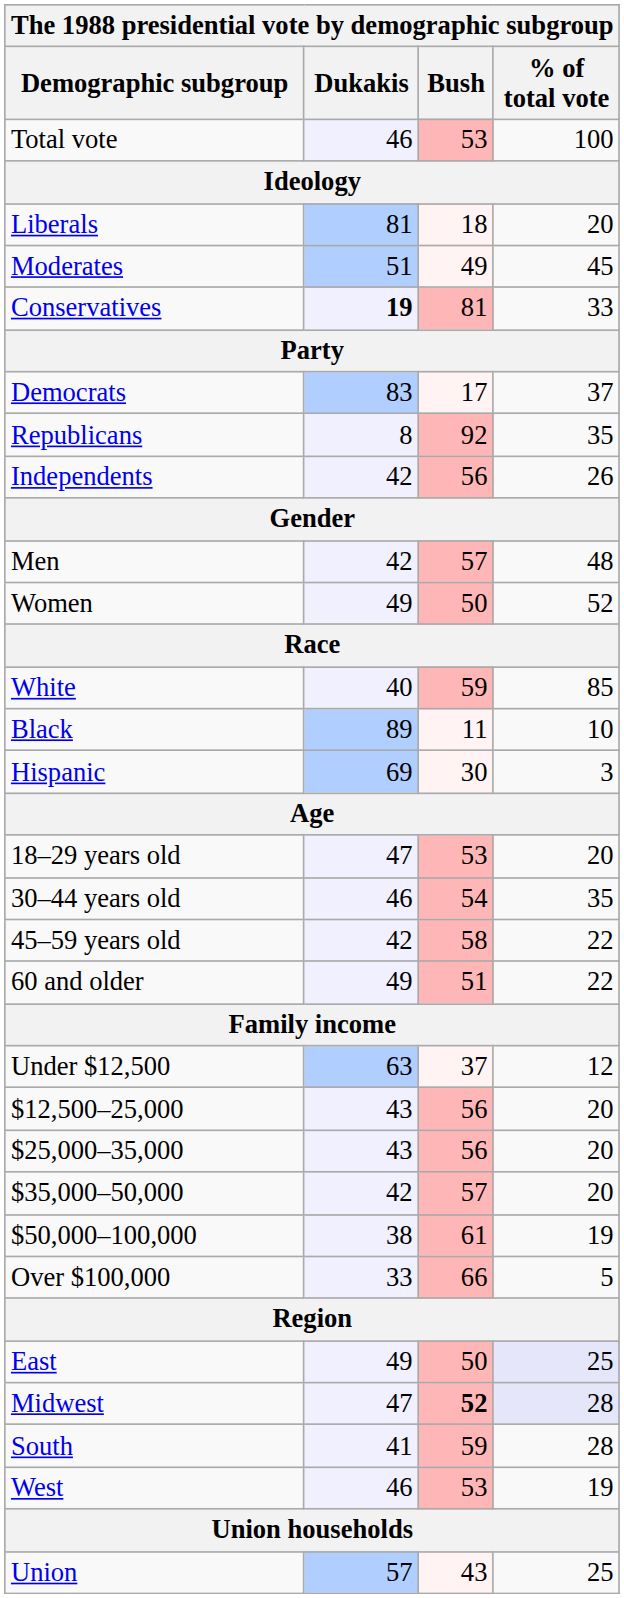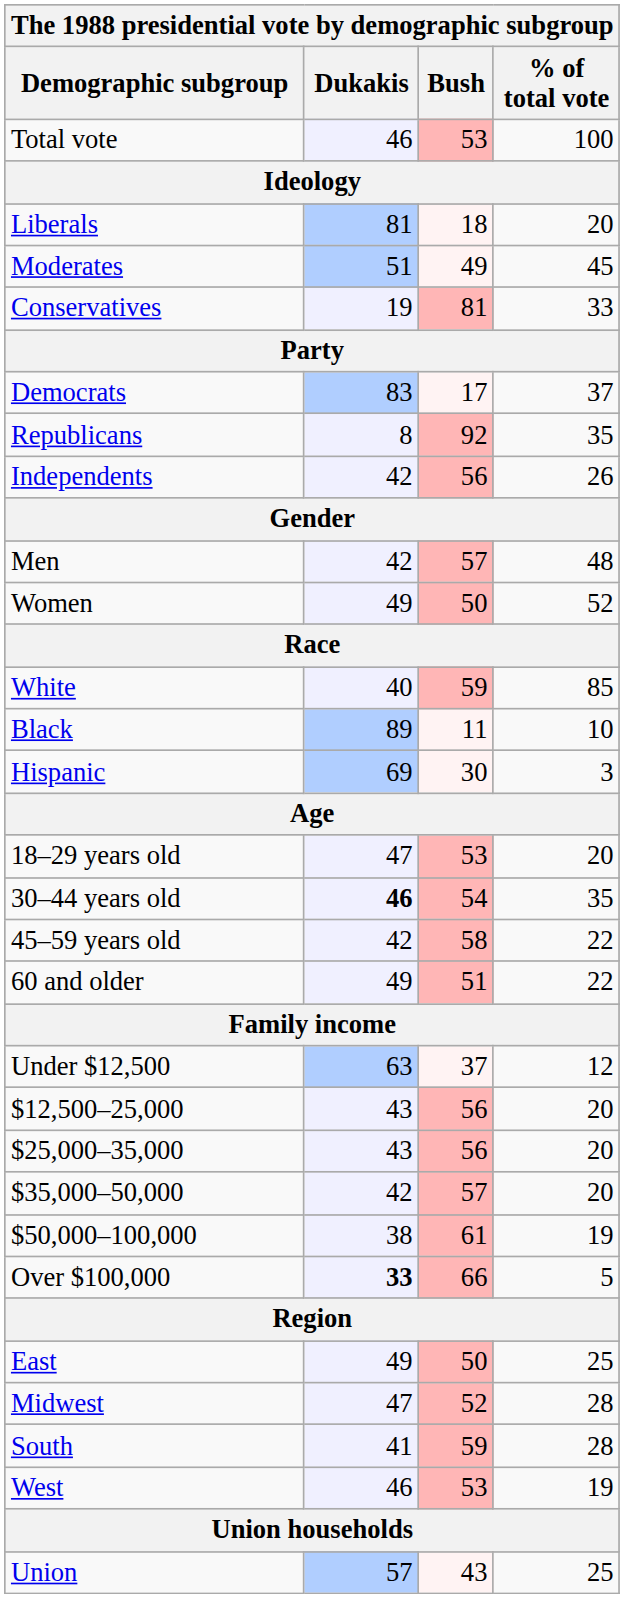(399, 308) bold -> (399, 308) normal
(399, 897) normal -> (399, 897) bold
(399, 1276) normal -> (399, 1276) bold
(600, 1361) lavender background -> (600, 1361) no background
(474, 1403) bold -> (474, 1403) normal
(600, 1403) lavender background -> (600, 1403) no background
